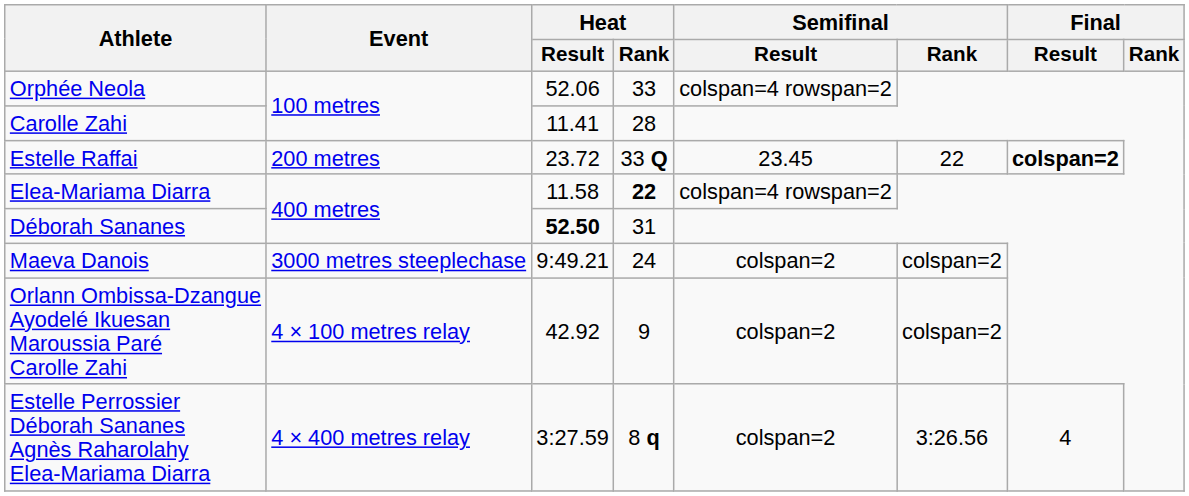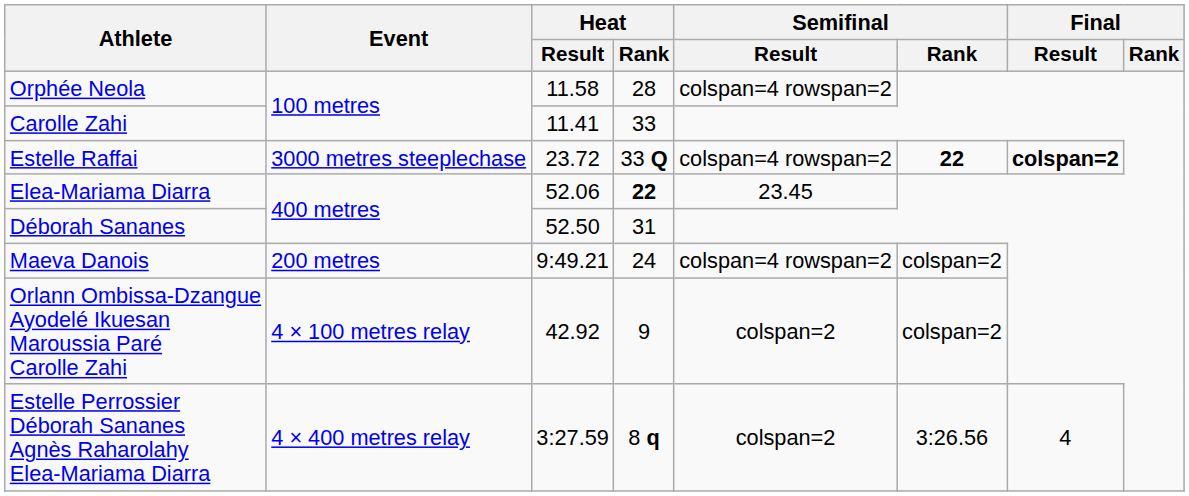(573, 89) 52.06 -> (573, 89) 11.58
(644, 89) 33 -> (644, 89) 28
(644, 123) 28 -> (644, 123) 33
(326, 158) 200 metres -> (399, 158) 3000 metres steeplechase
(786, 158) 23.45 -> (786, 158) colspan=4 rowspan=2
(952, 158) normal -> (952, 158) bold
(573, 192) 11.58 -> (573, 192) 52.06
(786, 192) colspan=4 rowspan=2 -> (786, 192) 23.45
(573, 227) bold -> (573, 227) normal
(399, 261) 3000 metres steeplechase -> (326, 261) 200 metres
(786, 261) colspan=2 -> (786, 261) colspan=4 rowspan=2
